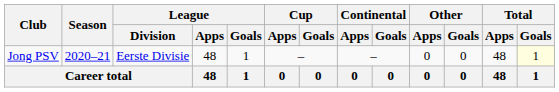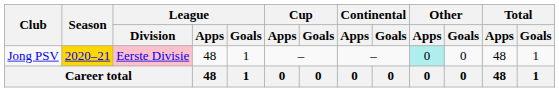(88, 55) no background -> (88, 55) gold background
(153, 55) no background -> (153, 55) pink background
(427, 55) no background -> (427, 55) paleturquoise background
(536, 55) lightyellow background -> (536, 55) no background
